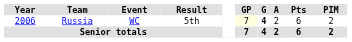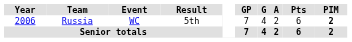(246, 21) lightyellow background -> (246, 21) no background
(264, 21) bold -> (264, 21) normal
(331, 21) normal -> (331, 21) bold
